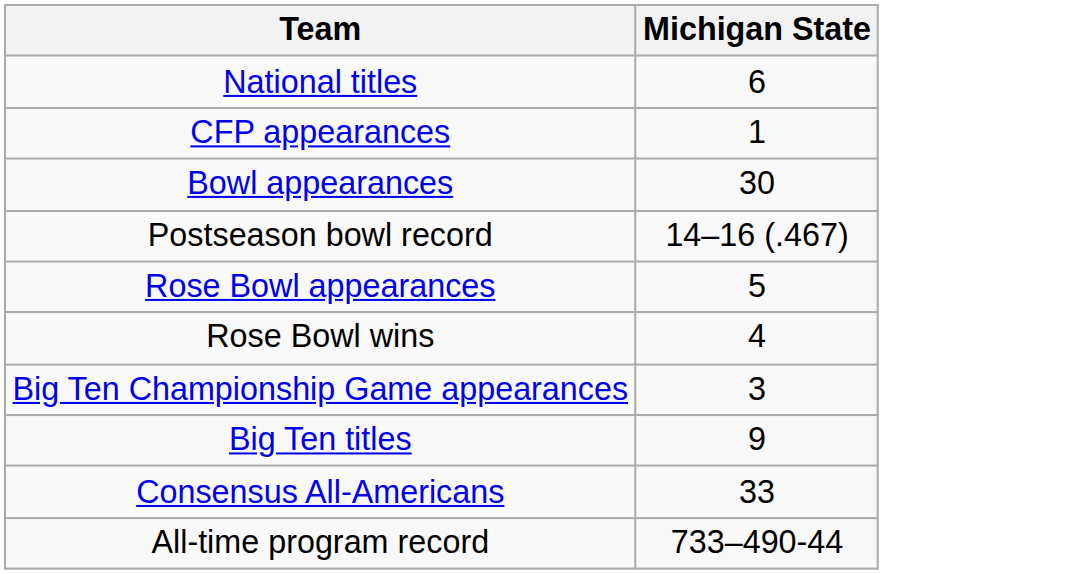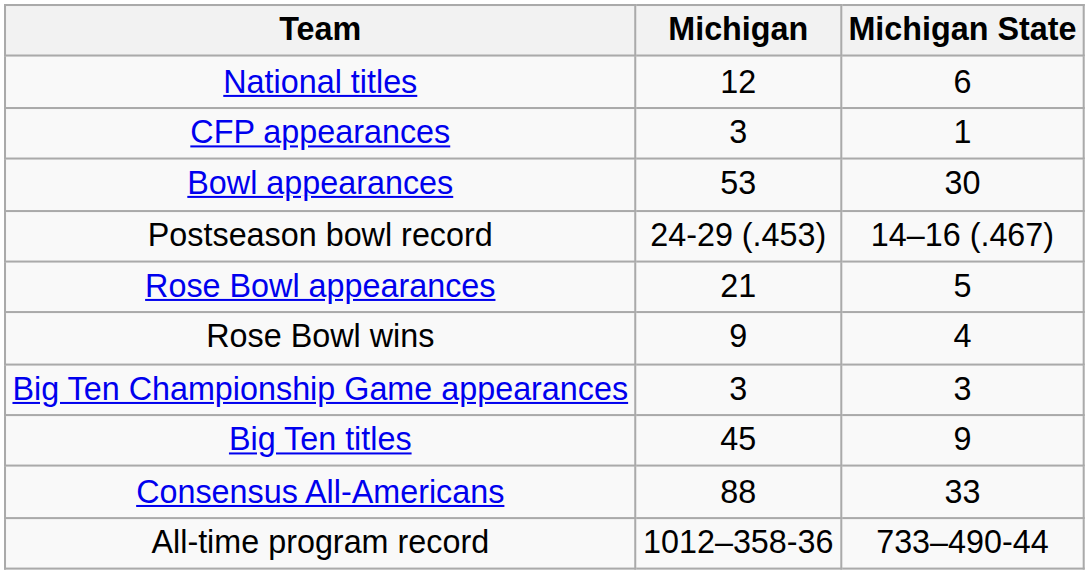+ column: (738, 30)
